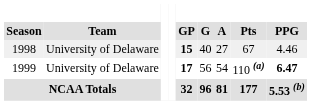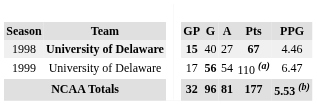(102, 49) normal -> (105, 49) bold
(248, 49) normal -> (254, 49) bold
(187, 68) bold -> (192, 68) normal
(205, 68) normal -> (211, 68) bold
(287, 68) bold -> (292, 68) normal
